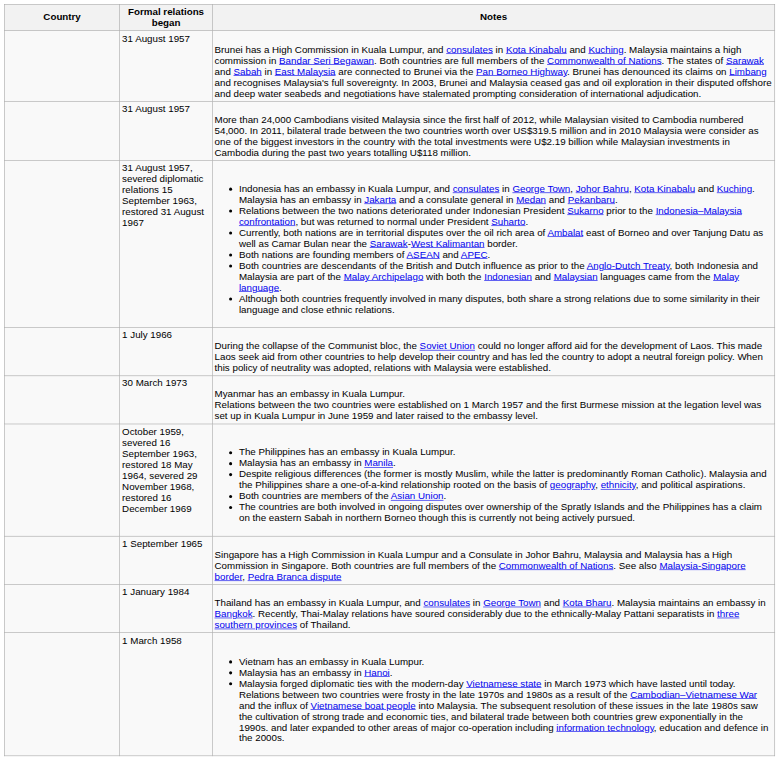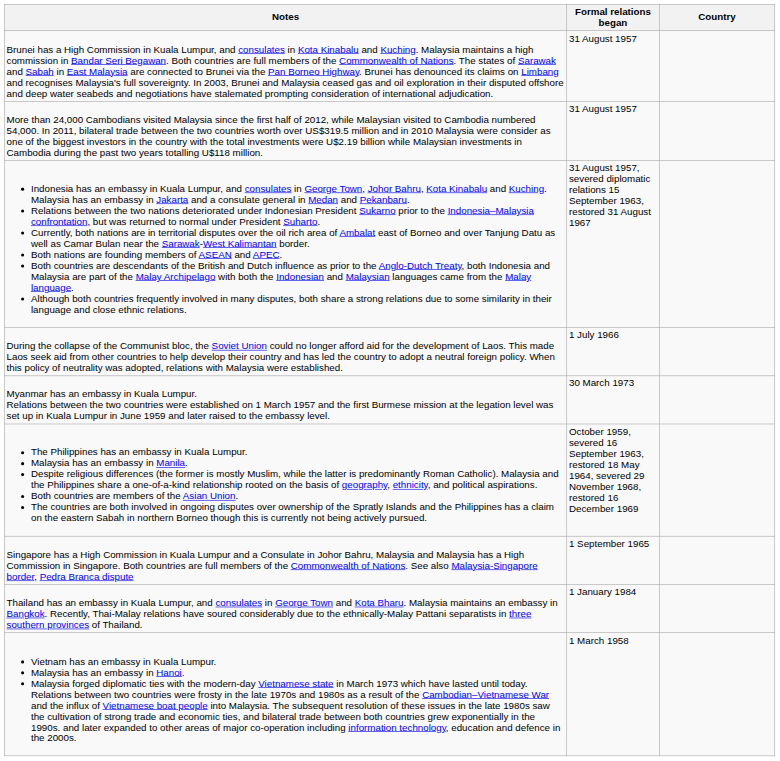columns swapped: (62, 17) <-> (494, 17)
